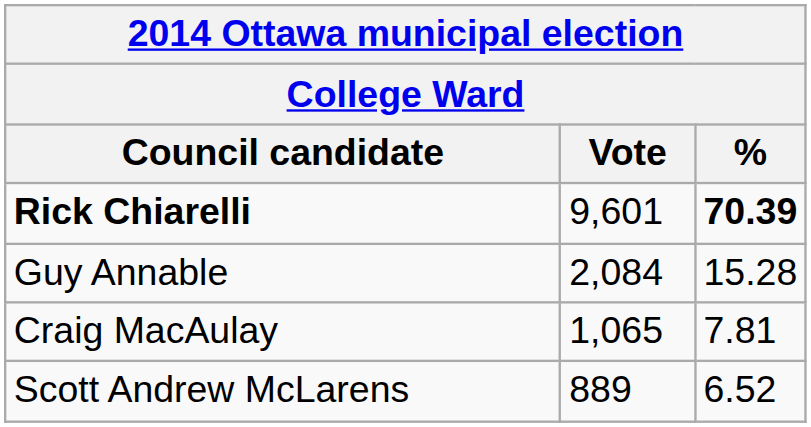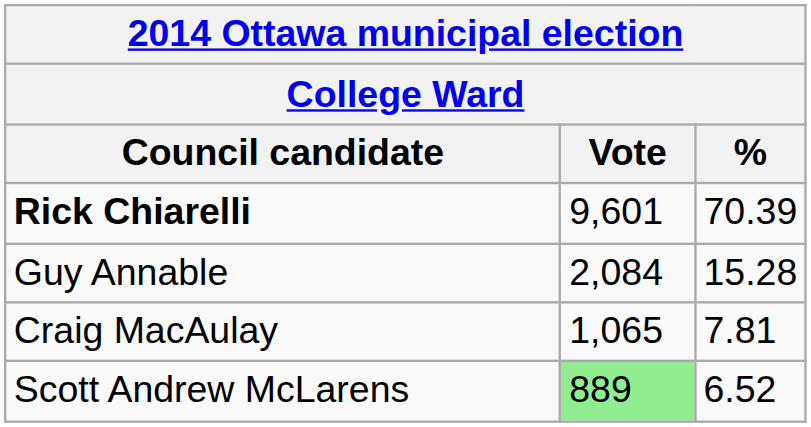(750, 212) bold -> (750, 212) normal
(600, 390) no background -> (600, 390) lightgreen background
